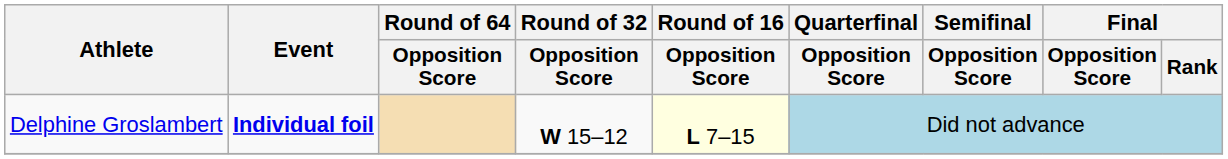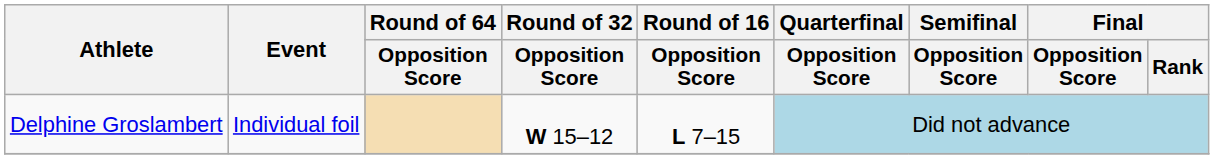(303, 125) bold -> (296, 125) normal
(721, 137) lightyellow background -> (706, 137) no background
